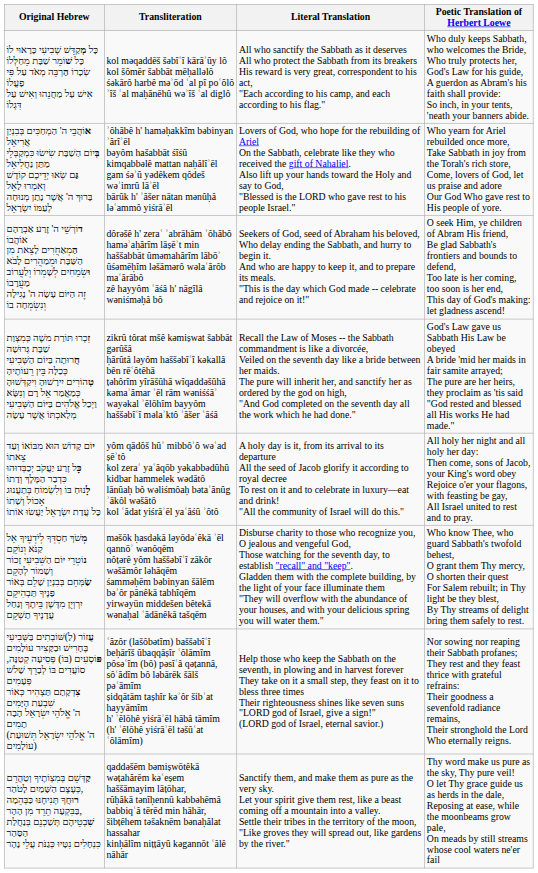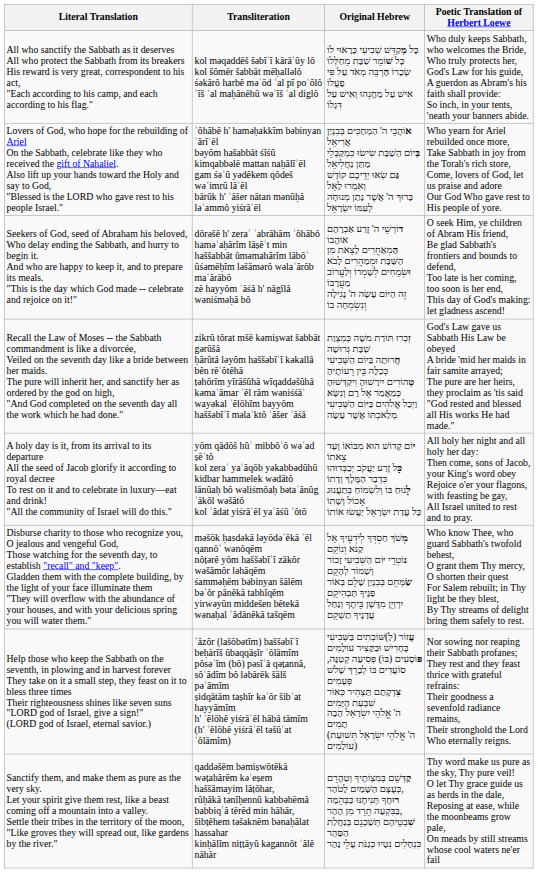columns swapped: (54, 17) <-> (331, 17)
